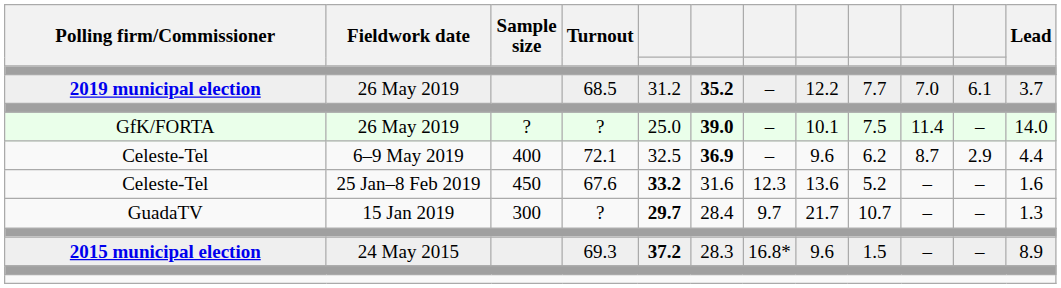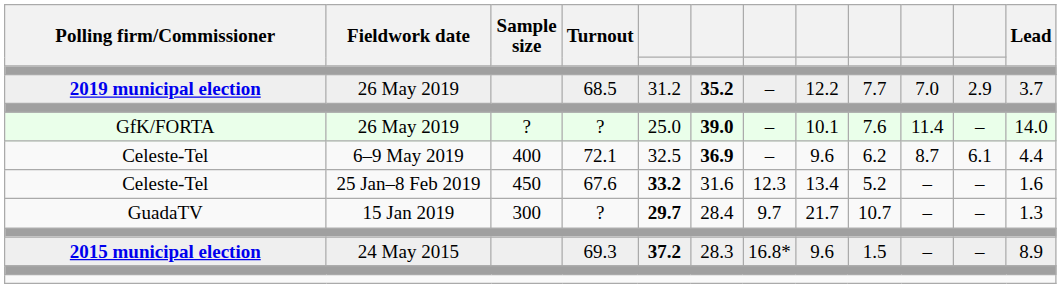(980, 89) 6.1 -> (980, 89) 2.9
(875, 126) 7.5 -> (875, 126) 7.6
(980, 155) 2.9 -> (980, 155) 6.1
(822, 184) 13.6 -> (822, 184) 13.4
